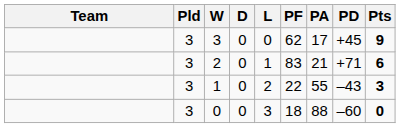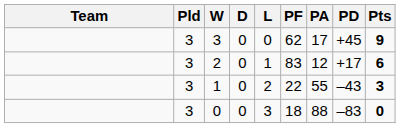(320, 63) 21 -> (320, 63) 12
(349, 63) +71 -> (349, 63) +17
(349, 110) –60 -> (349, 110) –83
